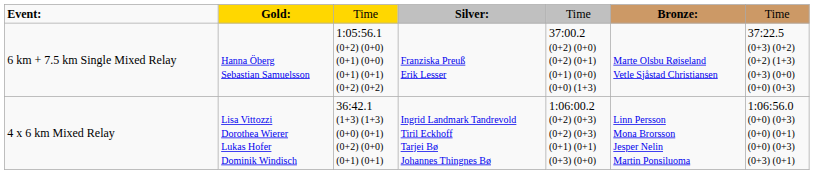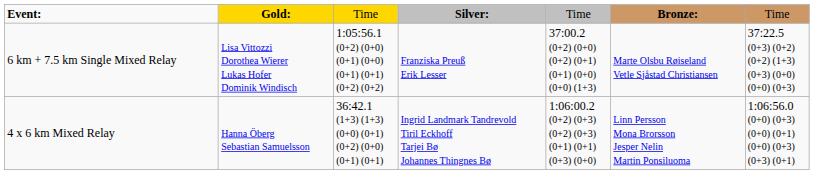(265, 67) Hanna Öberg Sebastian Samuelsson -> (259, 67) Lisa Vittozzi Dorothea Wierer Lukas Hofer Dominik Windisch
(259, 140) Lisa Vittozzi Dorothea Wierer Lukas Hofer Dominik Windisch -> (265, 140) Hanna Öberg Sebastian Samuelsson
